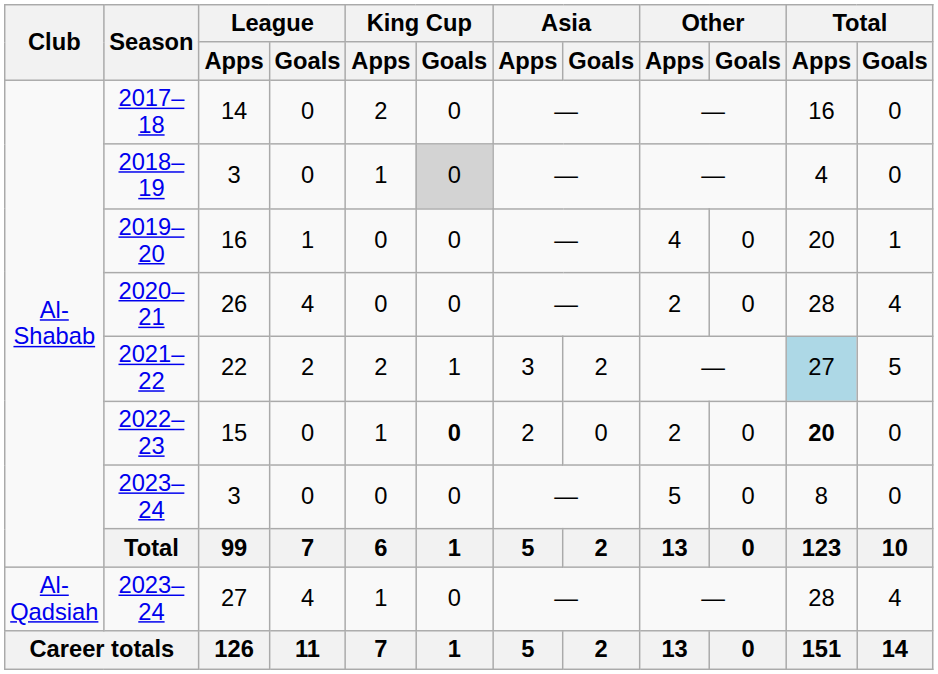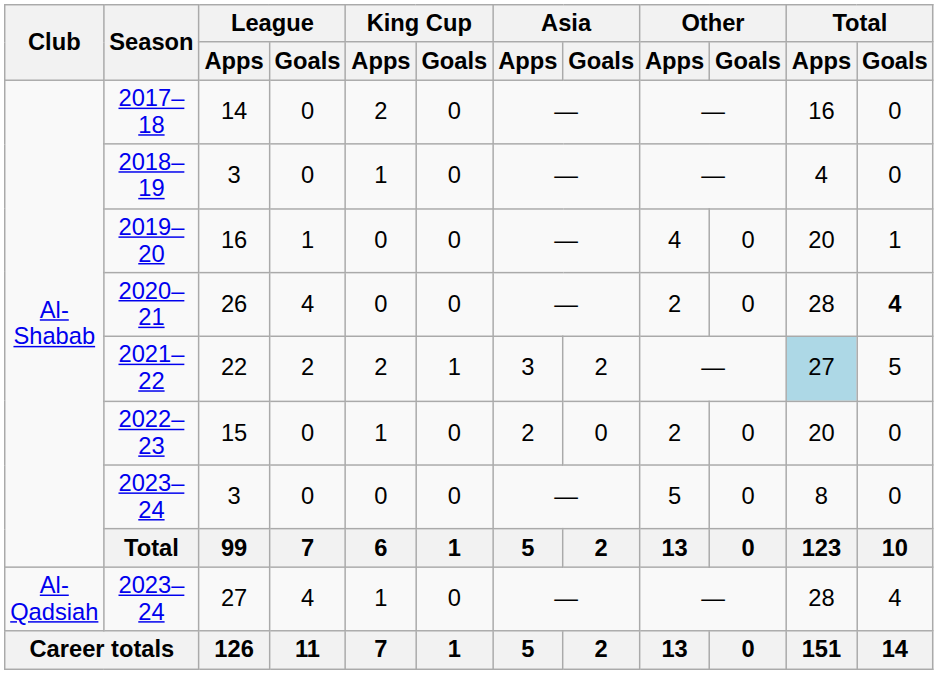(454, 175) lightgrey background -> (454, 175) no background
(895, 304) normal -> (895, 304) bold
(454, 432) bold -> (454, 432) normal
(821, 432) bold -> (821, 432) normal
